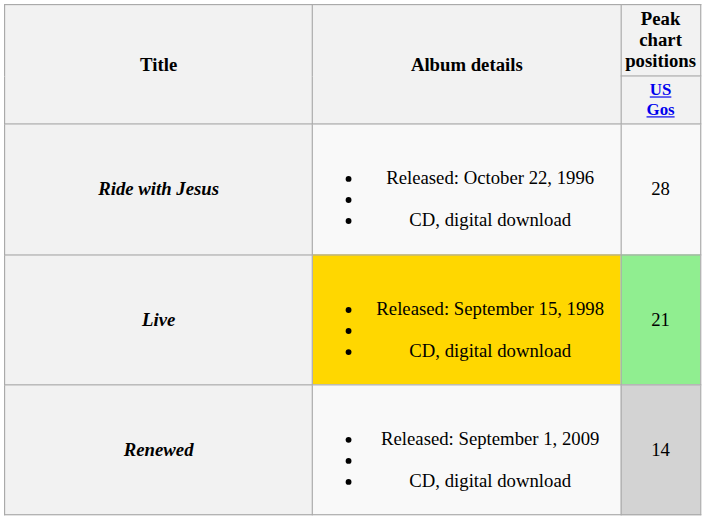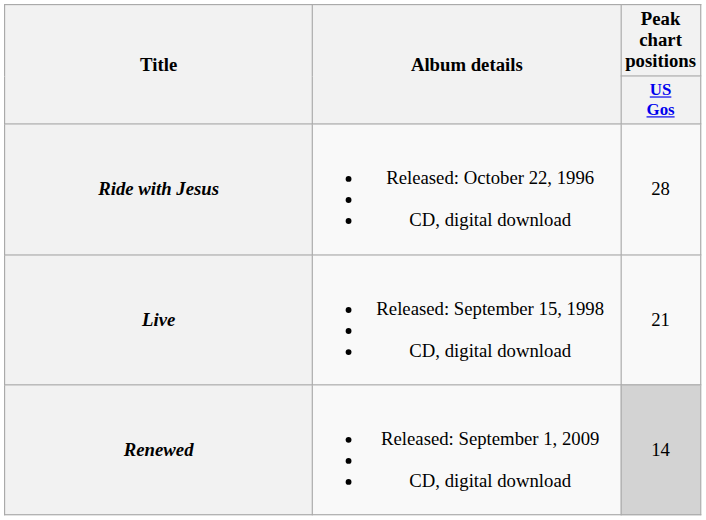(467, 330) gold background -> (467, 330) no background
(661, 319) lightgreen background -> (661, 319) no background
